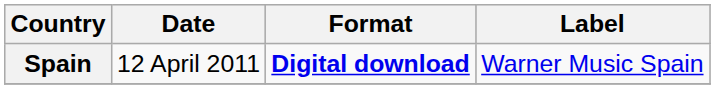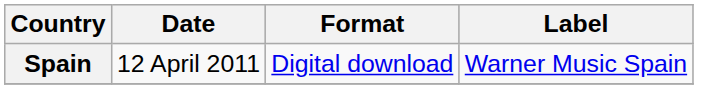(371, 63) bold -> (362, 63) normal
